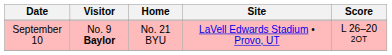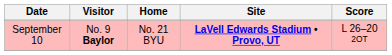(257, 35) normal -> (256, 35) bold
